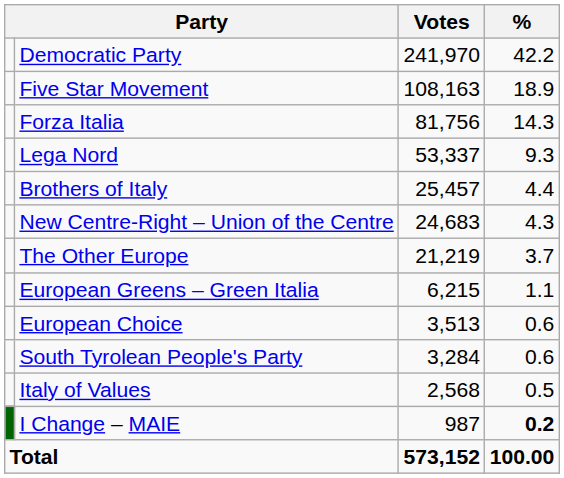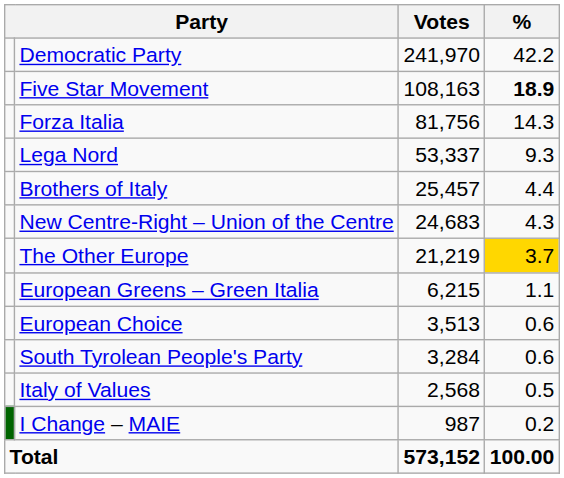(534, 88) normal -> (534, 88) bold
(540, 256) no background -> (540, 256) gold background
(540, 423) bold -> (540, 423) normal
